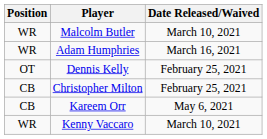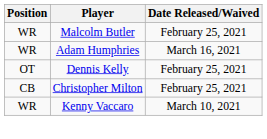(204, 32) March 10, 2021 -> (204, 32) February 25, 2021
- row: (98, 106)
